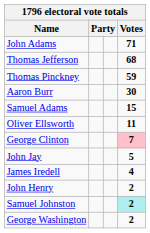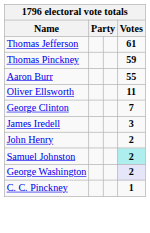- row: (31, 44)
(131, 60) 68 -> (131, 44) 61
(131, 92) 30 -> (131, 76) 55
- row: (37, 108)
(131, 140) pink background -> (131, 108) no background
- row: (24, 156)
(131, 172) 4 -> (131, 124) 3
(131, 220) no background -> (131, 172) lavender background
+ row: (37, 188)
